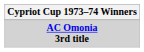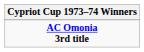(72, 33) lightgrey background -> (72, 33) no background
